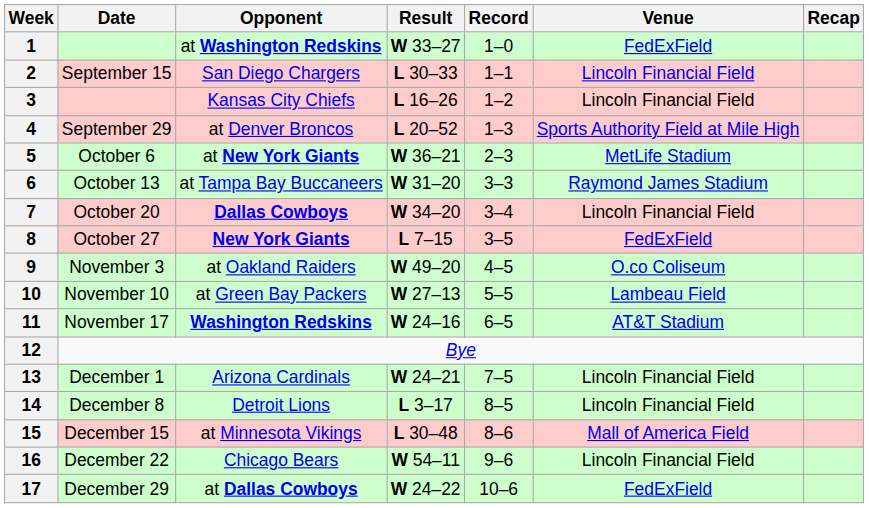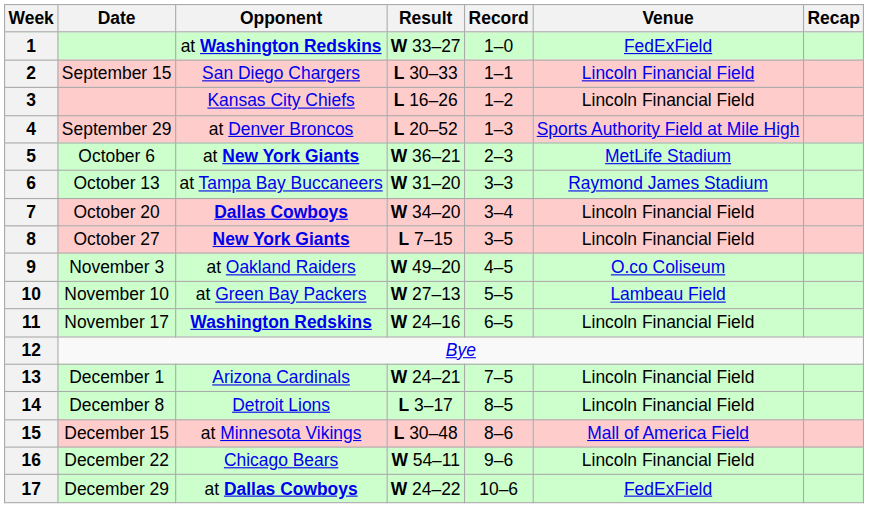(668, 239) FedExField -> (668, 239) Lincoln Financial Field
(668, 322) AT&T Stadium -> (668, 322) Lincoln Financial Field
